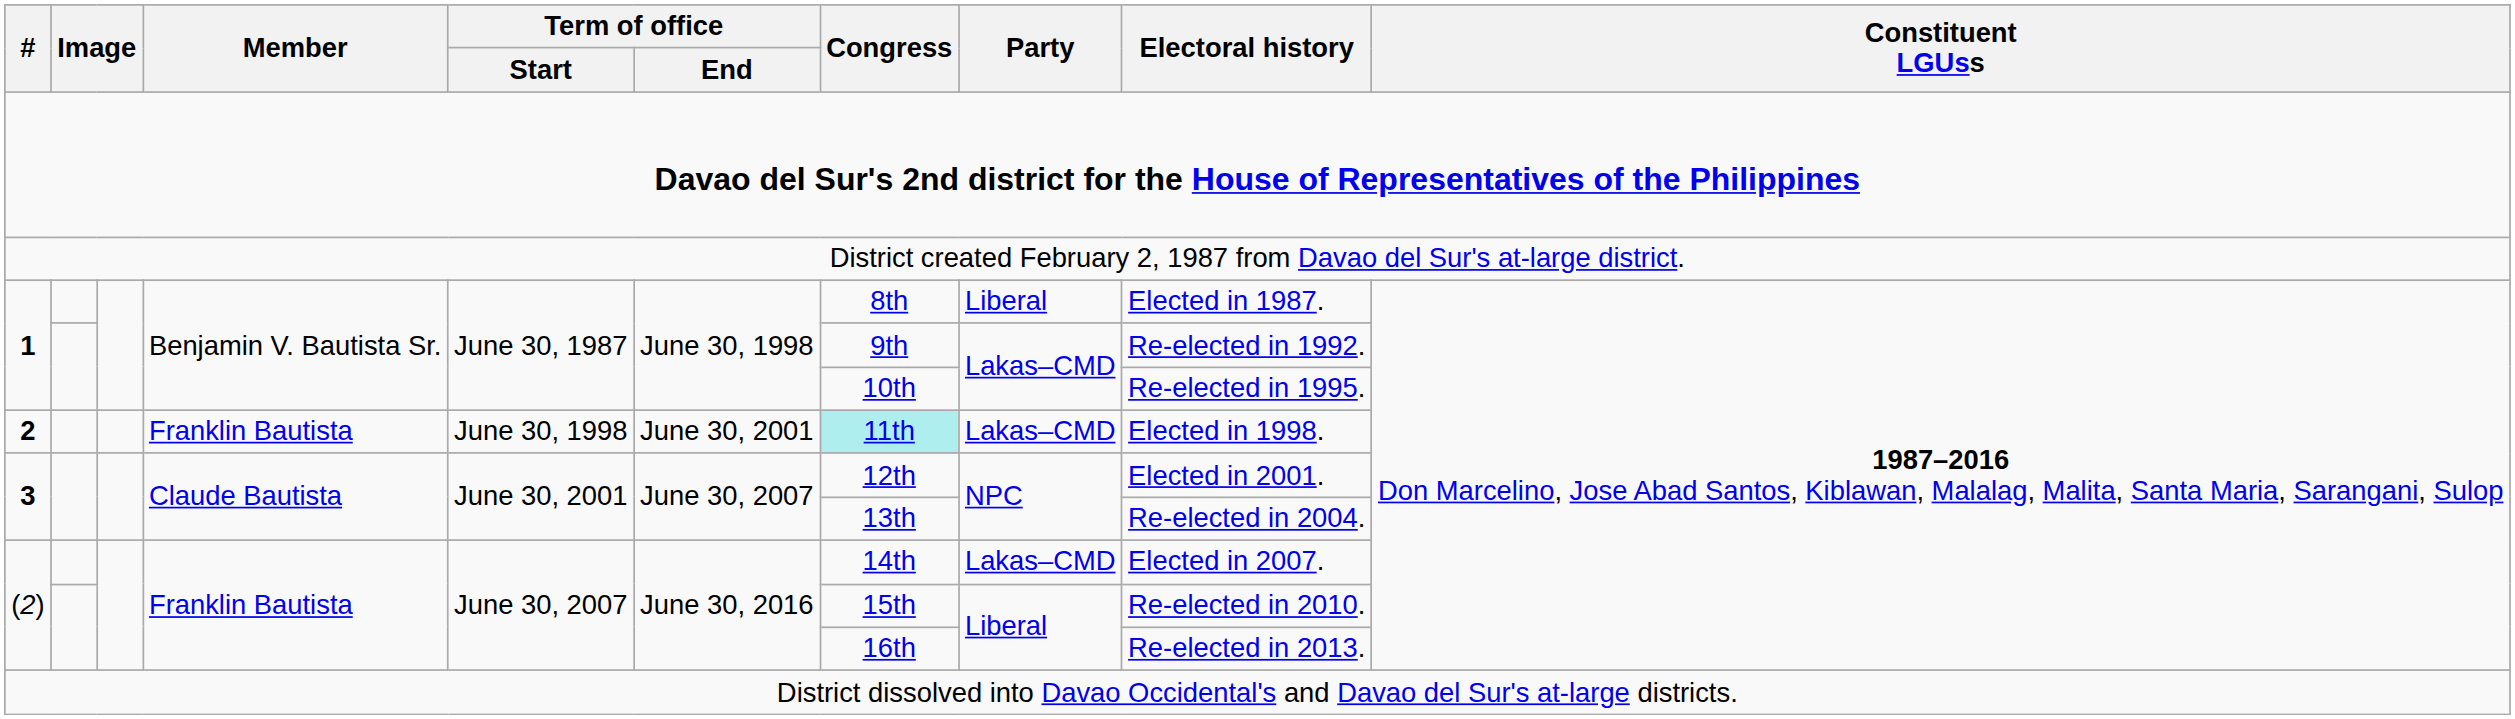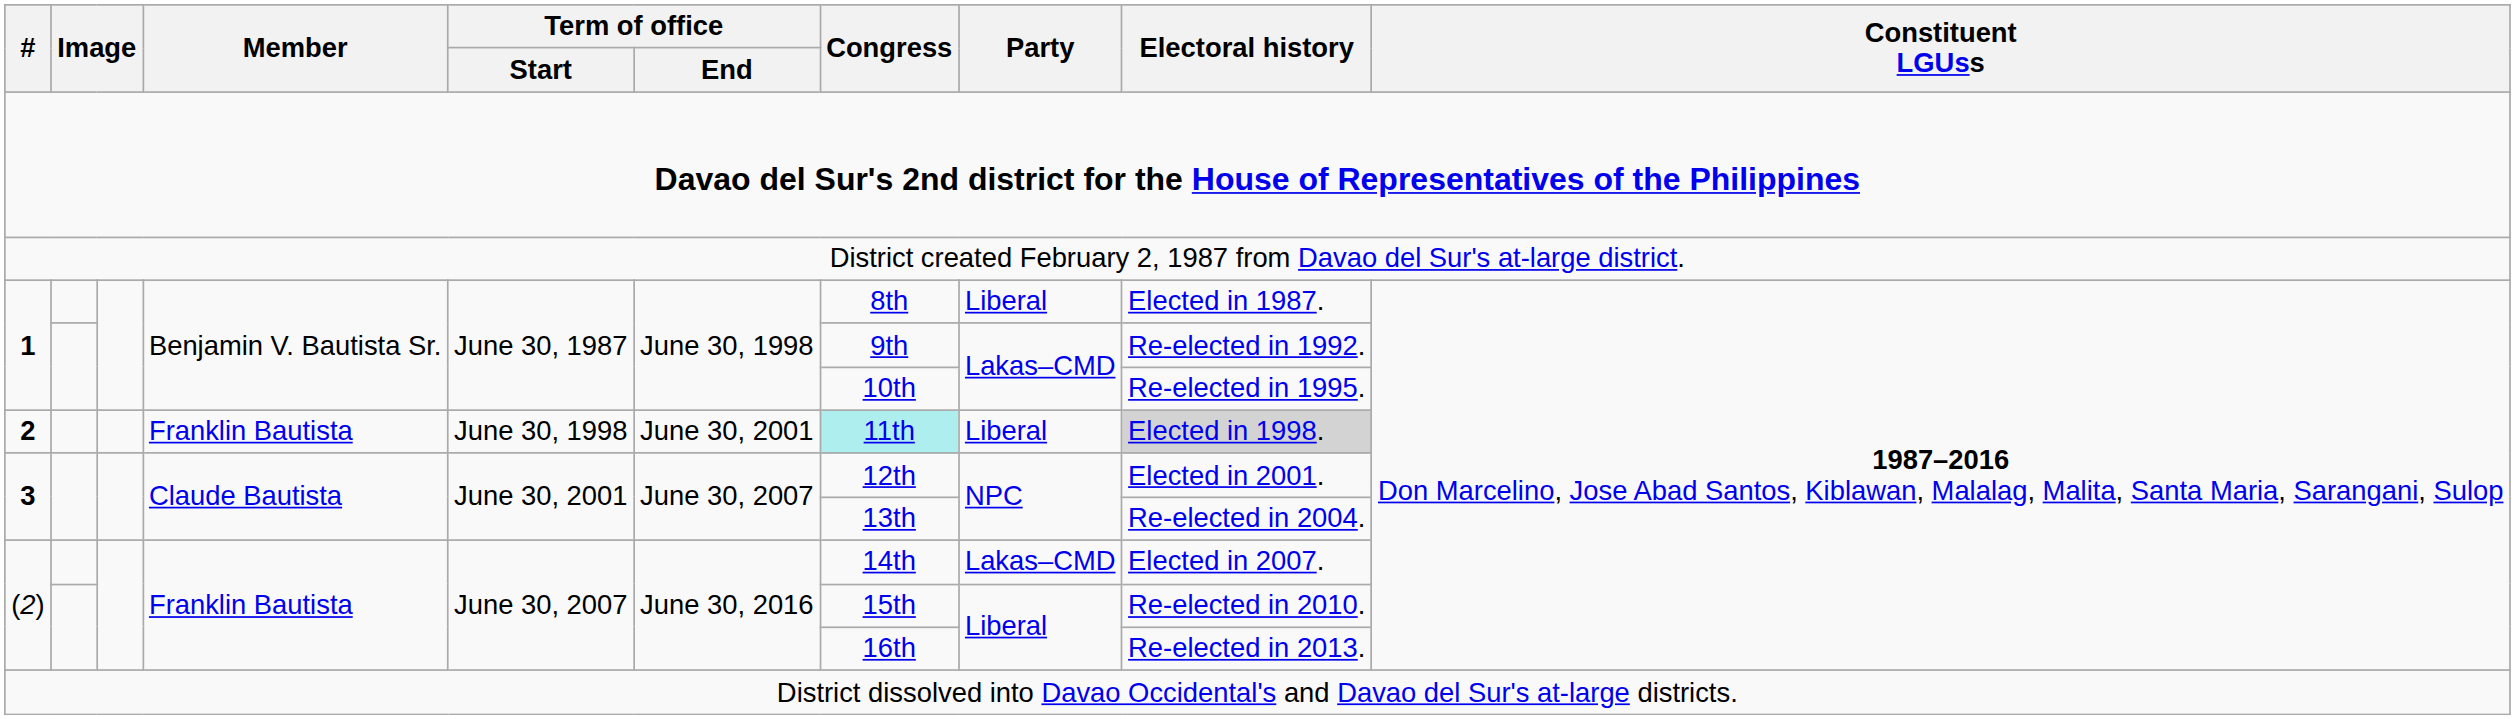(1040, 431) Lakas–CMD -> (1006, 431) Liberal
(1226, 431) no background -> (1226, 431) lightgrey background
